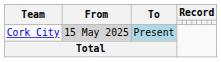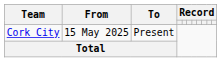(96, 33) lightgrey background -> (96, 33) no background
(154, 33) lightblue background -> (154, 33) no background
